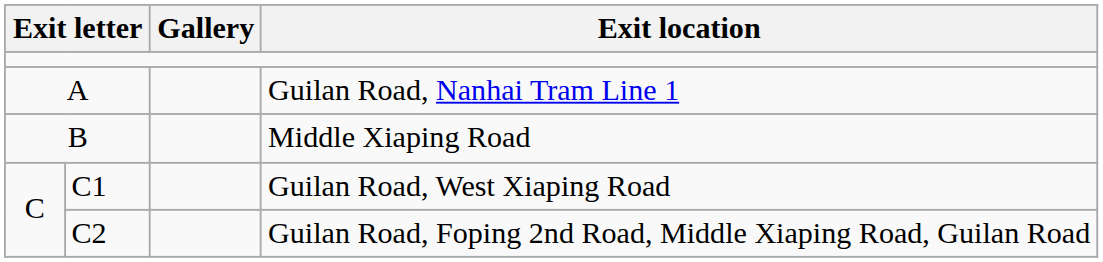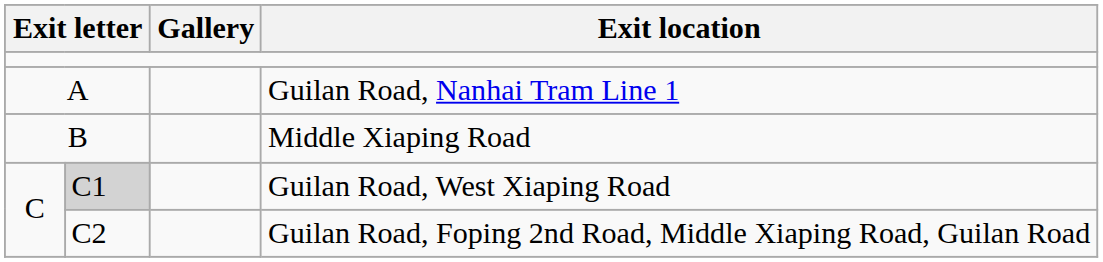(89, 185) no background -> (89, 185) lightgrey background
